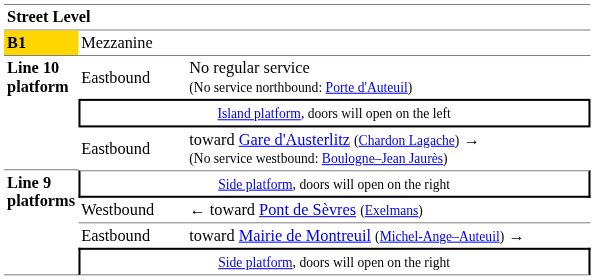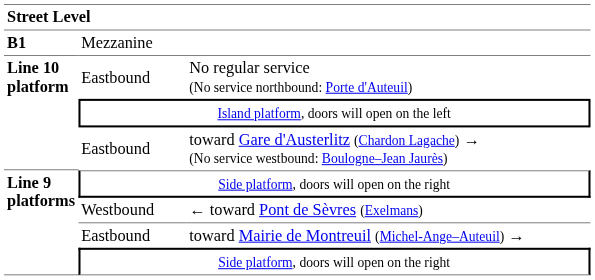(17, 42) gold background -> (17, 42) no background
